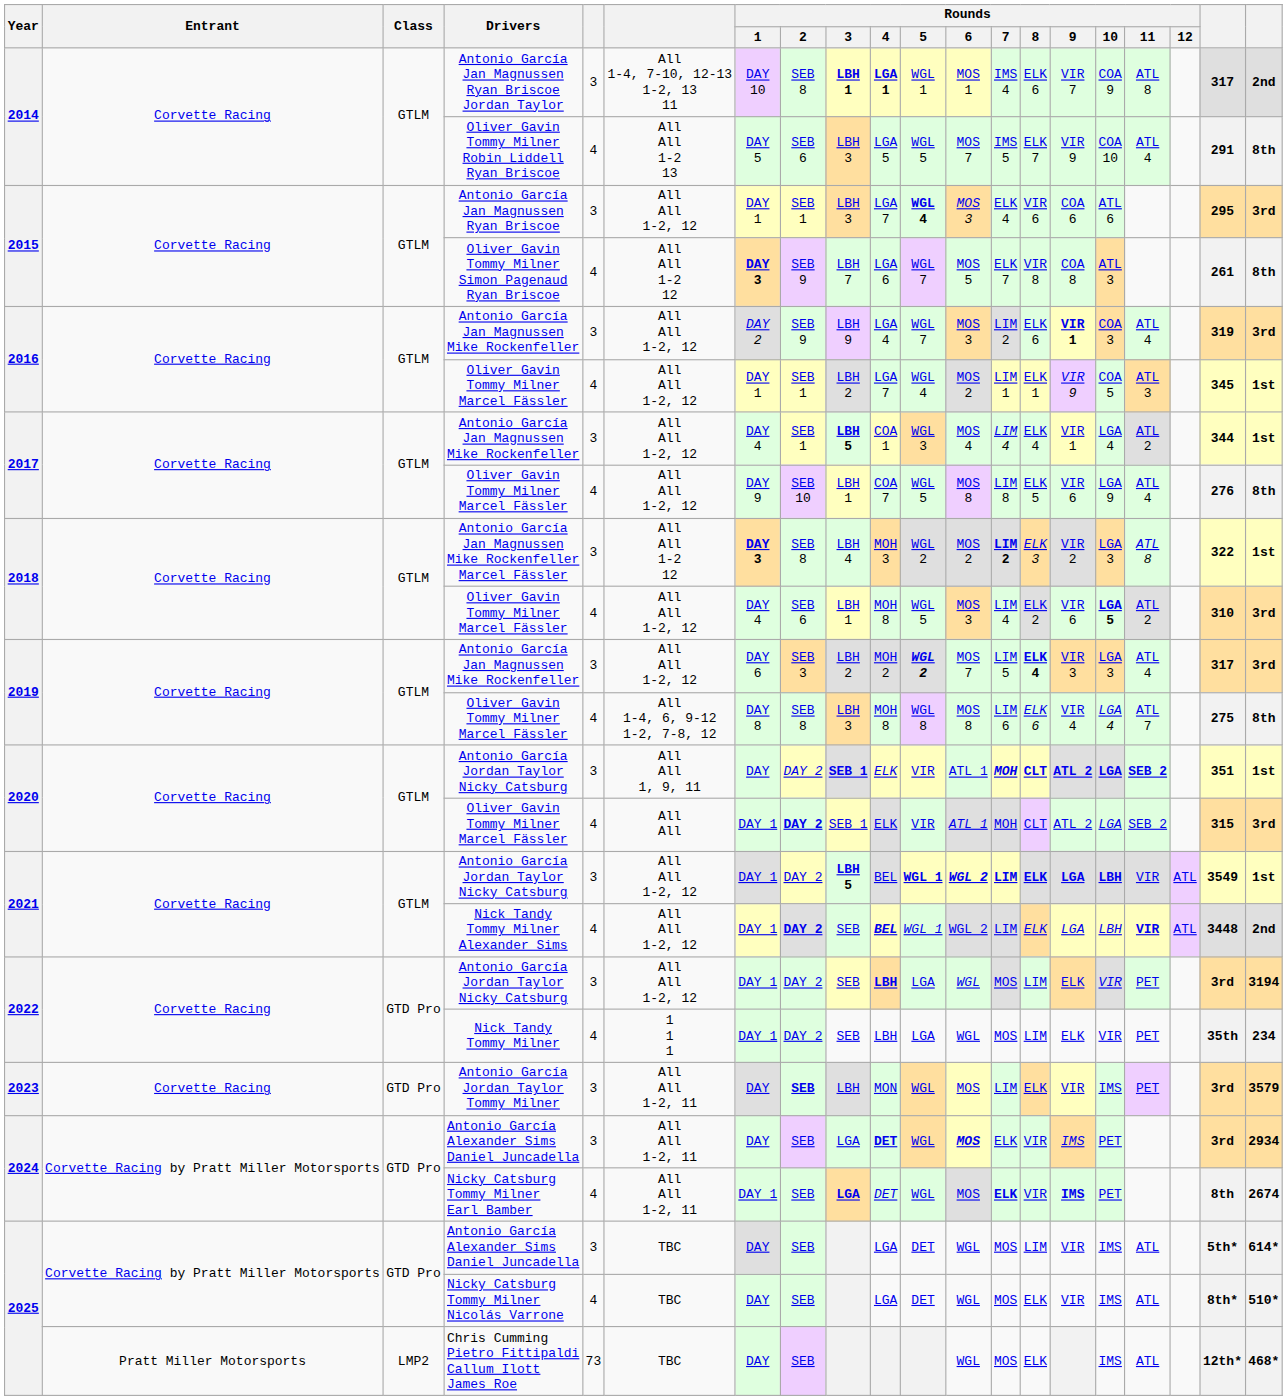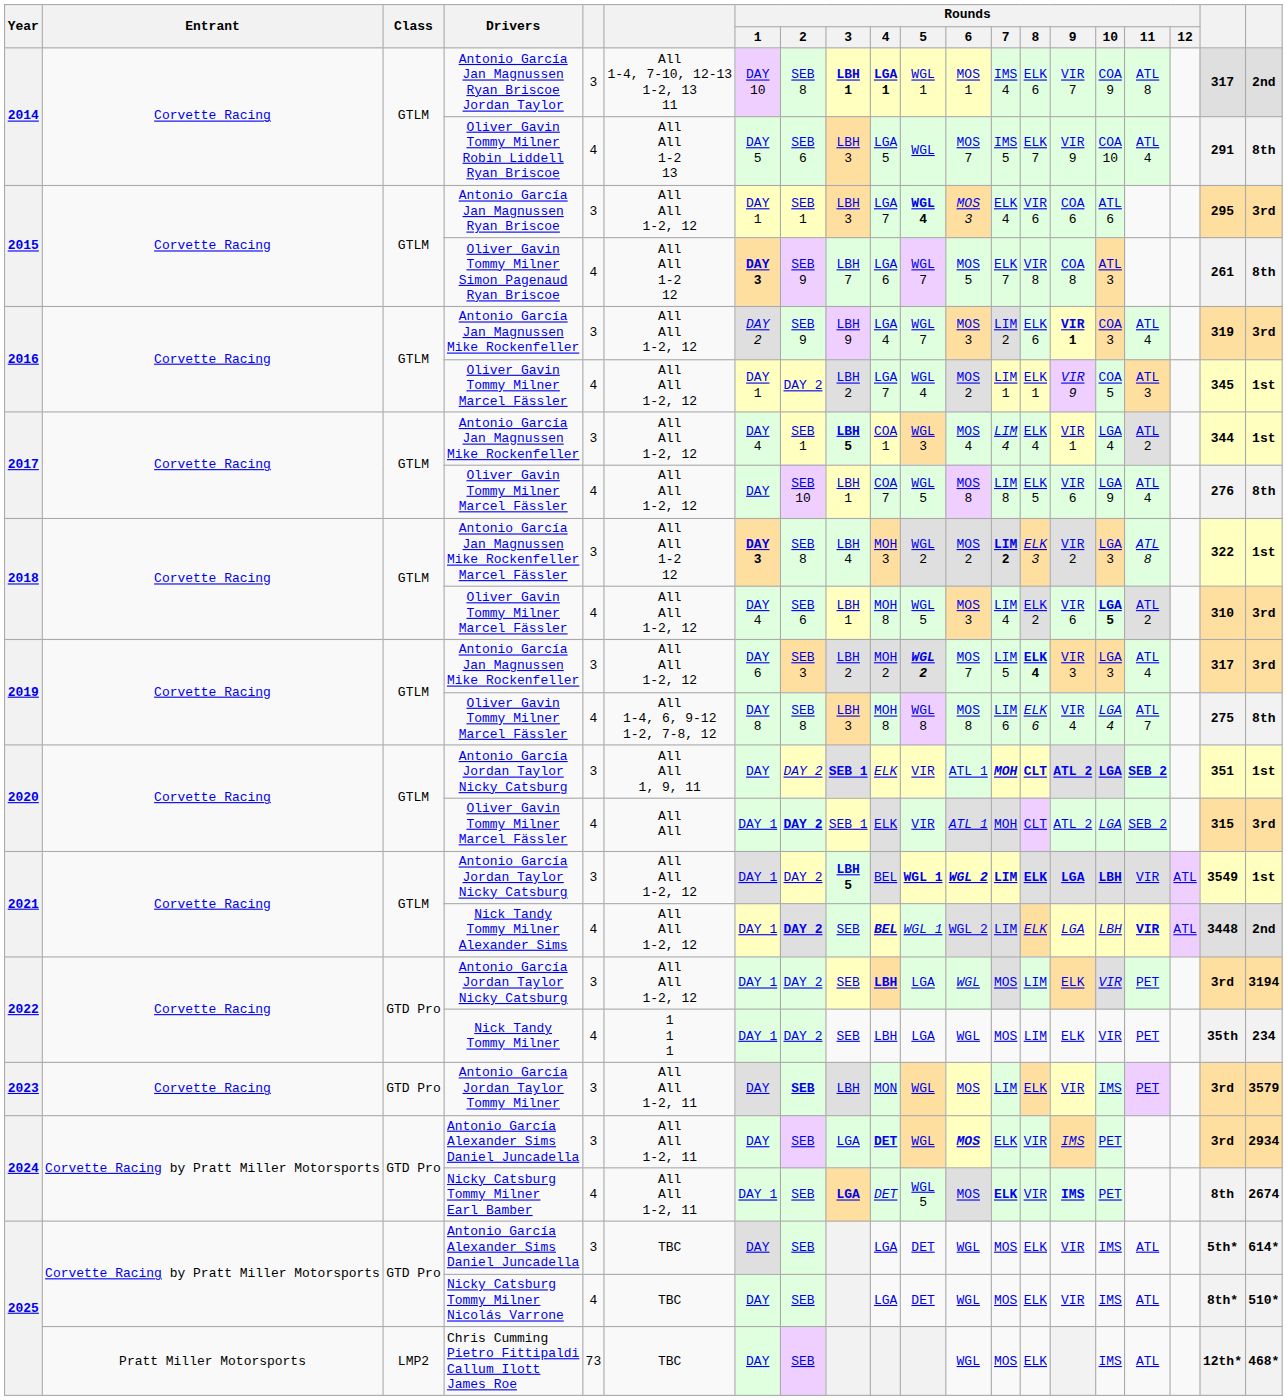(923, 151) WGL 5 -> (923, 151) WGL
(803, 385) SEB 1 -> (803, 385) DAY 2
(758, 491) DAY 9 -> (758, 491) DAY
(923, 1194) WGL -> (923, 1194) WGL 5
(1035, 1247) LIM -> (1035, 1247) ELK
